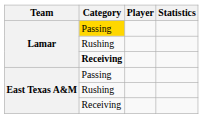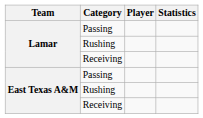(96, 28) gold background -> (98, 28) no background
(102, 59) bold -> (102, 59) normal
